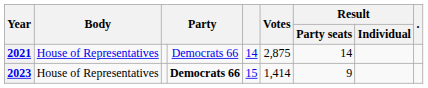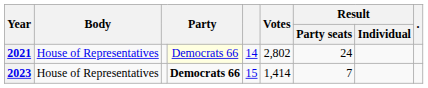(205, 54) no background -> (205, 54) lightyellow background
(277, 54) 2,875 -> (277, 54) 2,802
(346, 54) 14 -> (346, 54) 24
(349, 73) 9 -> (349, 73) 7
